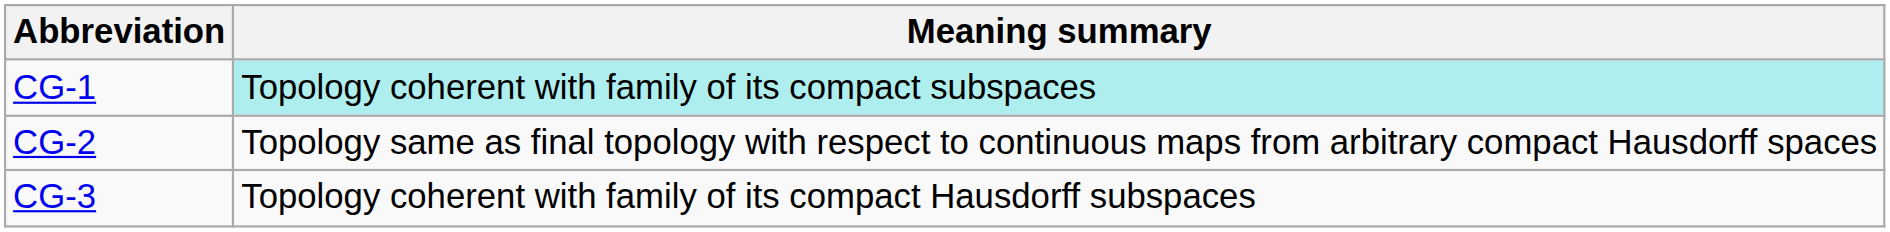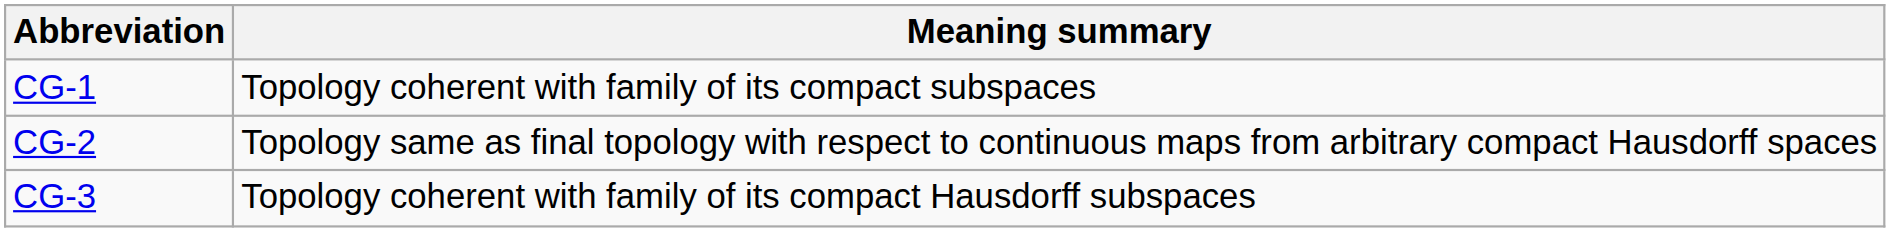(669, 87) paleturquoise background -> (669, 87) no background
